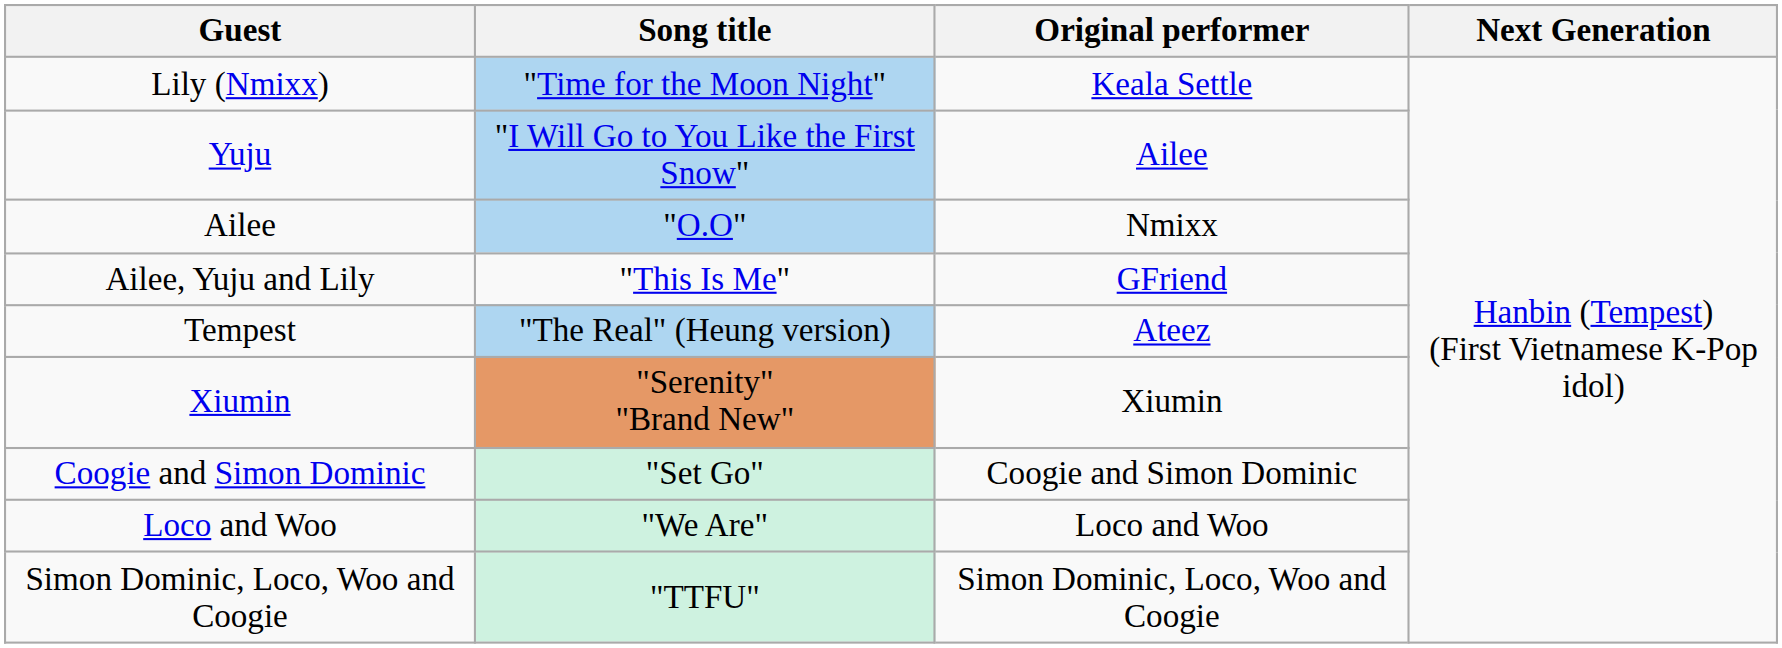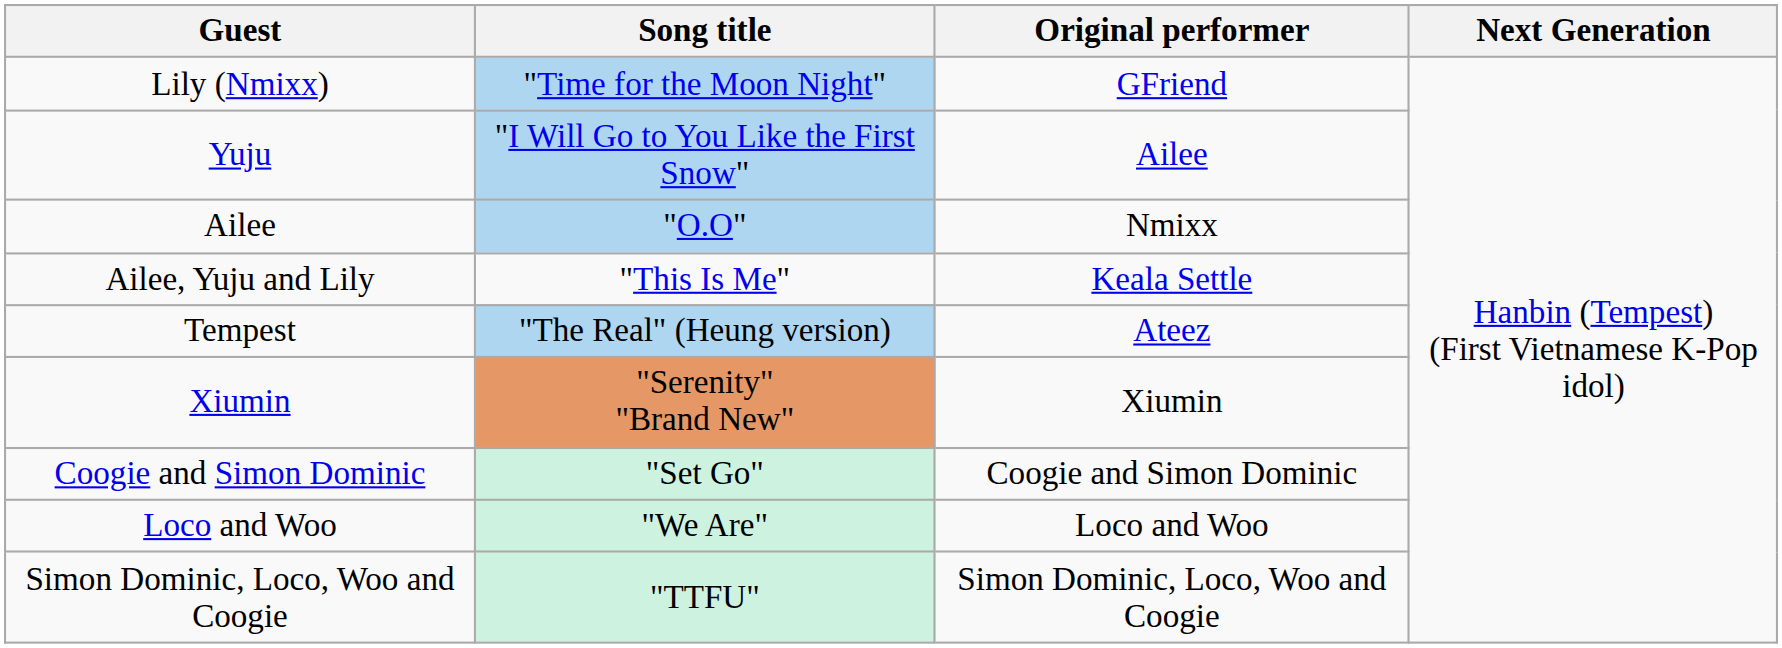(1172, 83) Keala Settle -> (1172, 83) GFriend
(1172, 278) GFriend -> (1172, 278) Keala Settle
